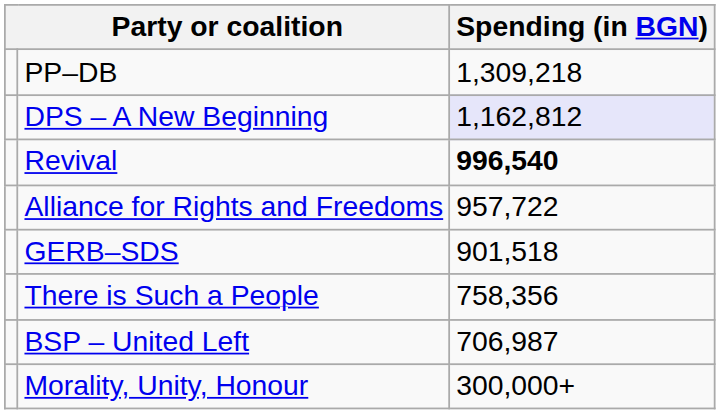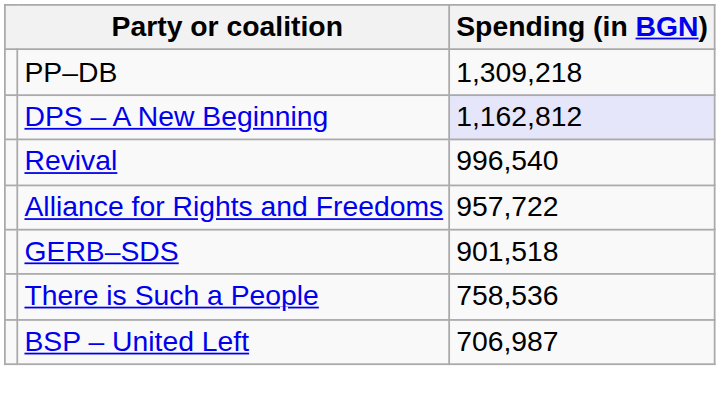(507, 161) bold -> (507, 161) normal
(507, 296) 758,356 -> (507, 296) 758,536
- row: (166, 386)
